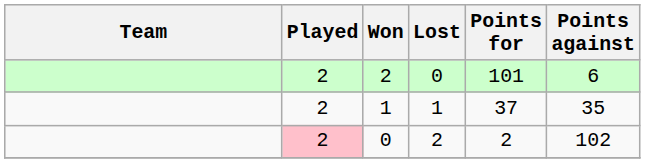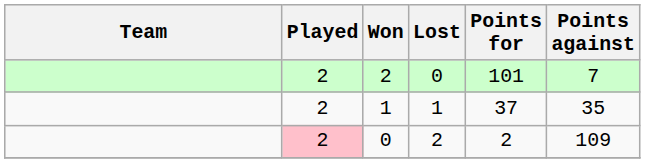(593, 76) 6 -> (593, 76) 7
(593, 141) 102 -> (593, 141) 109
